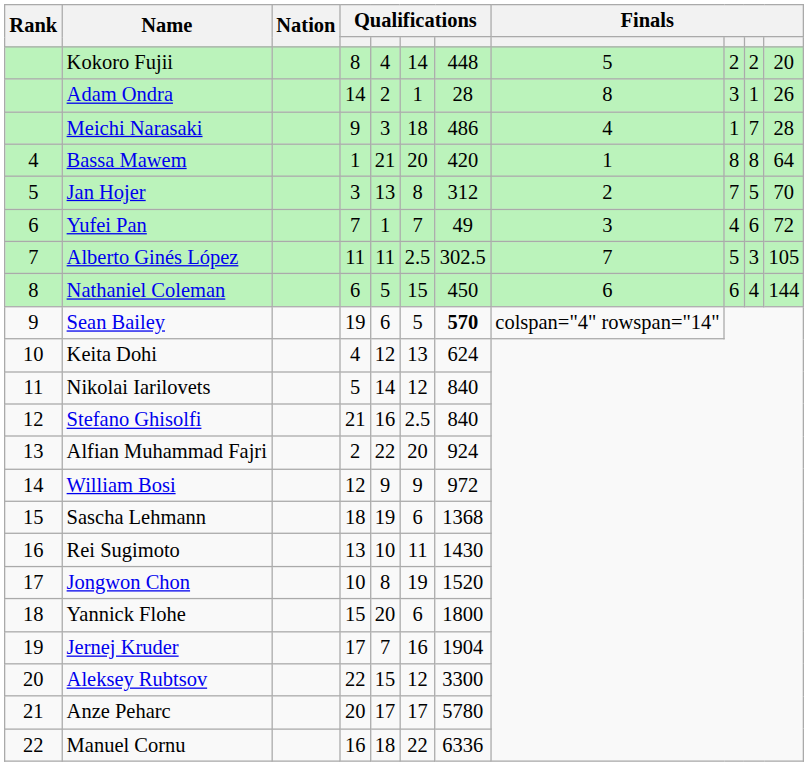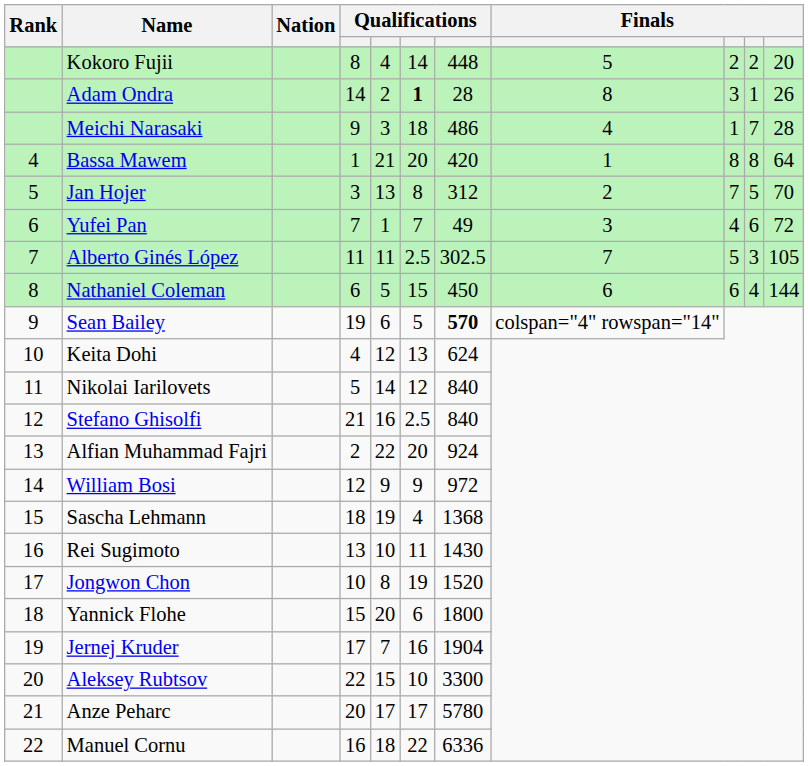(418, 95) normal -> (418, 95) bold
(418, 517) 6 -> (418, 517) 4
(418, 679) 12 -> (418, 679) 10
